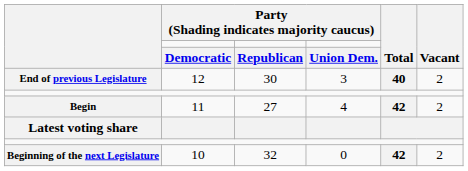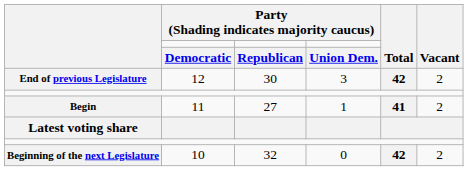(399, 79) 40 -> (399, 79) 42
(344, 106) 4 -> (344, 106) 1
(399, 106) 42 -> (399, 106) 41
